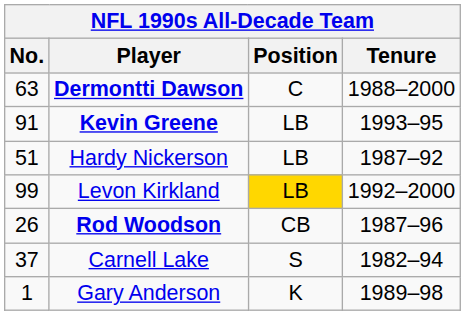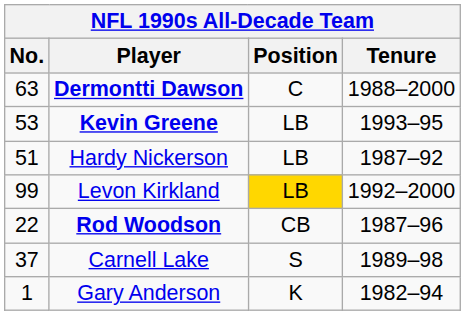(27, 123) 91 -> (27, 123) 53
(27, 225) 26 -> (27, 225) 22
(401, 259) 1982–94 -> (401, 259) 1989–98
(401, 293) 1989–98 -> (401, 293) 1982–94
